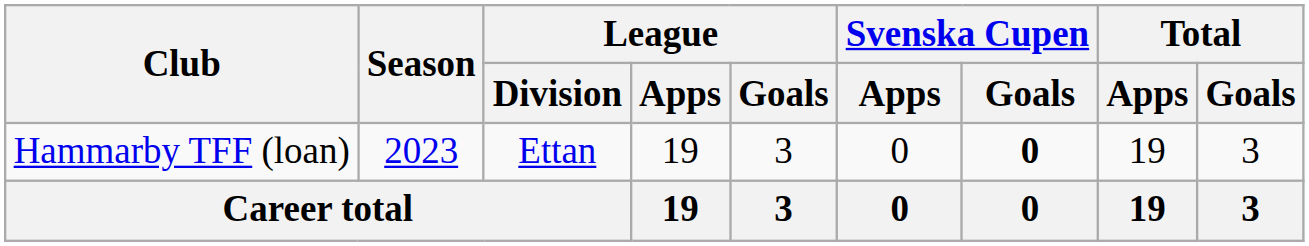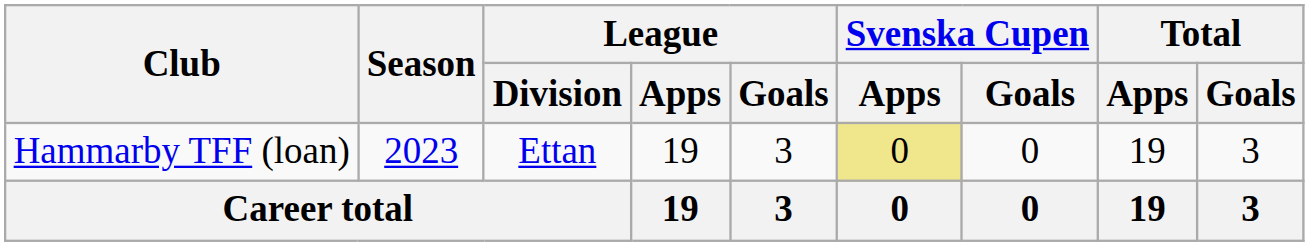(900, 151) no background -> (900, 151) khaki background
(1030, 151) bold -> (1030, 151) normal
